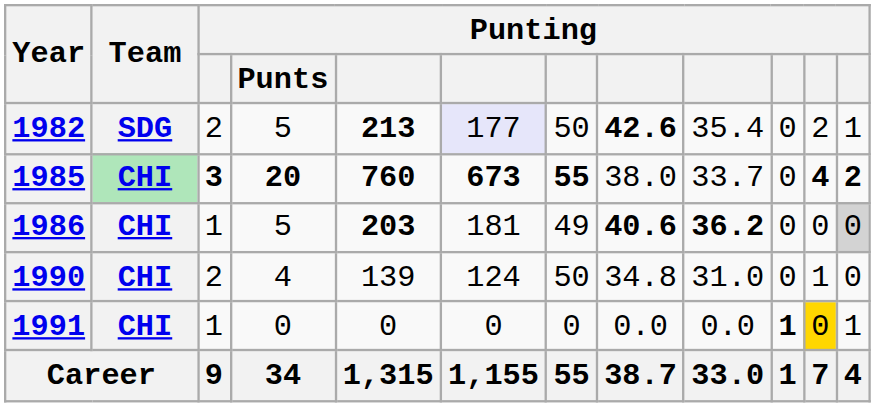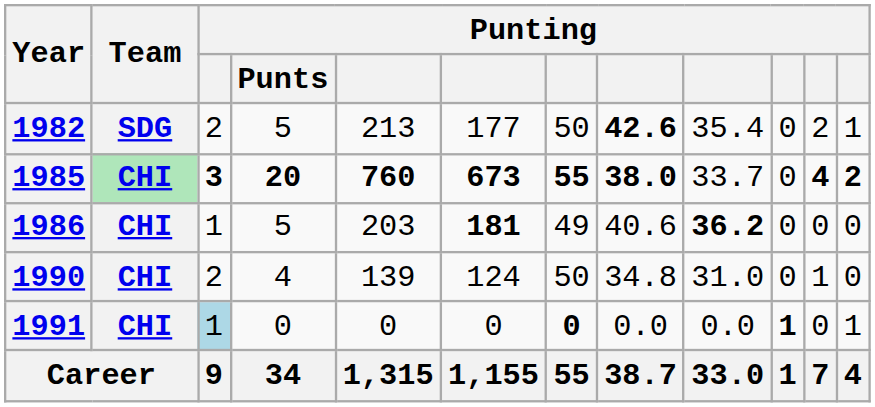(388, 129) bold -> (388, 129) normal
(494, 129) lavender background -> (494, 129) no background
(641, 178) normal -> (641, 178) bold
(388, 227) bold -> (388, 227) normal
(494, 227) normal -> (494, 227) bold
(641, 227) bold -> (641, 227) normal
(853, 227) lightgrey background -> (853, 227) no background
(214, 326) no background -> (214, 326) lightblue background
(572, 326) normal -> (572, 326) bold
(820, 326) gold background -> (820, 326) no background
